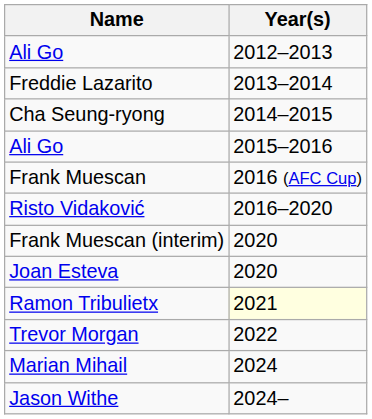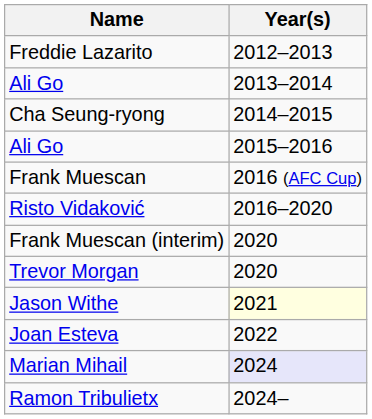(36, 51) Ali Go -> (81, 51) Freddie Lazarito
(81, 83) Freddie Lazarito -> (36, 83) Ali Go
(64, 271) Joan Esteva -> (74, 271) Trevor Morgan
(84, 303) Ramon Tribulietx -> (64, 303) Jason Withe
(74, 334) Trevor Morgan -> (64, 334) Joan Esteva
(255, 366) no background -> (255, 366) lavender background
(64, 397) Jason Withe -> (84, 397) Ramon Tribulietx
